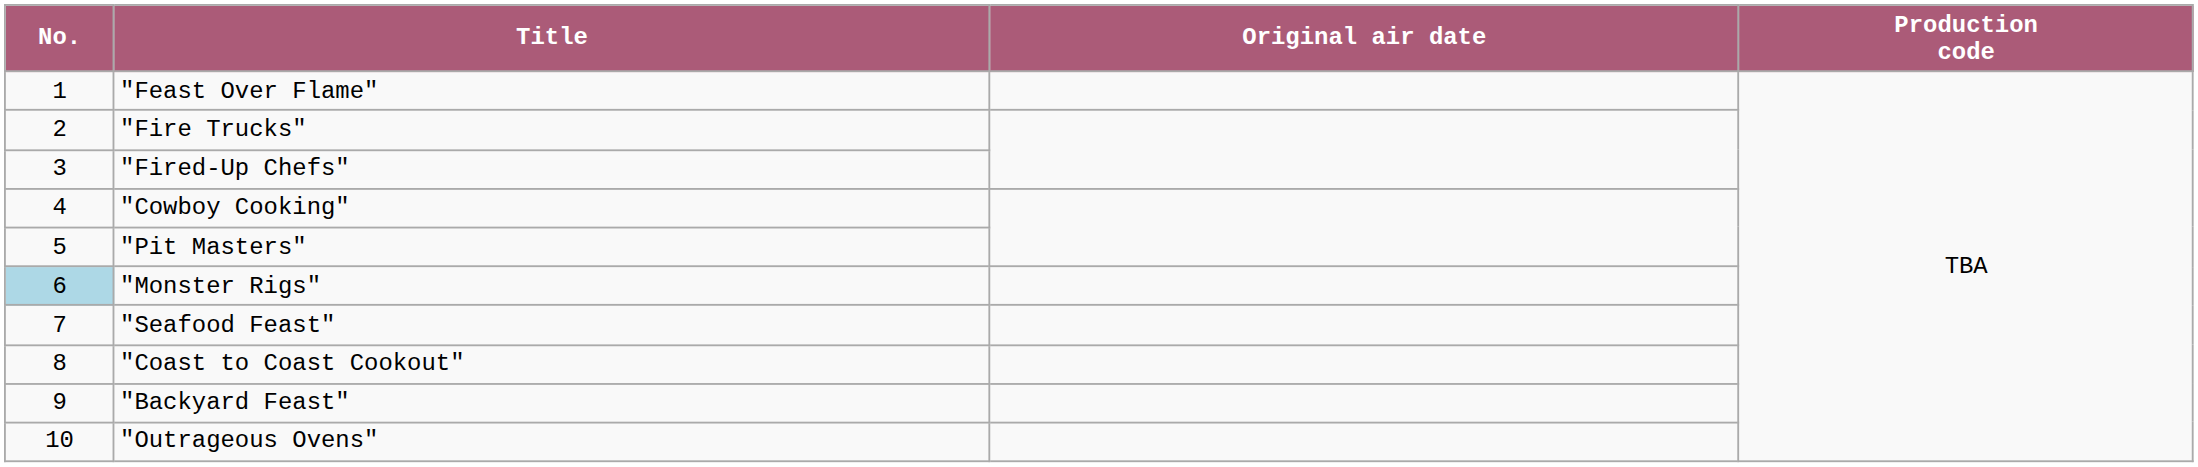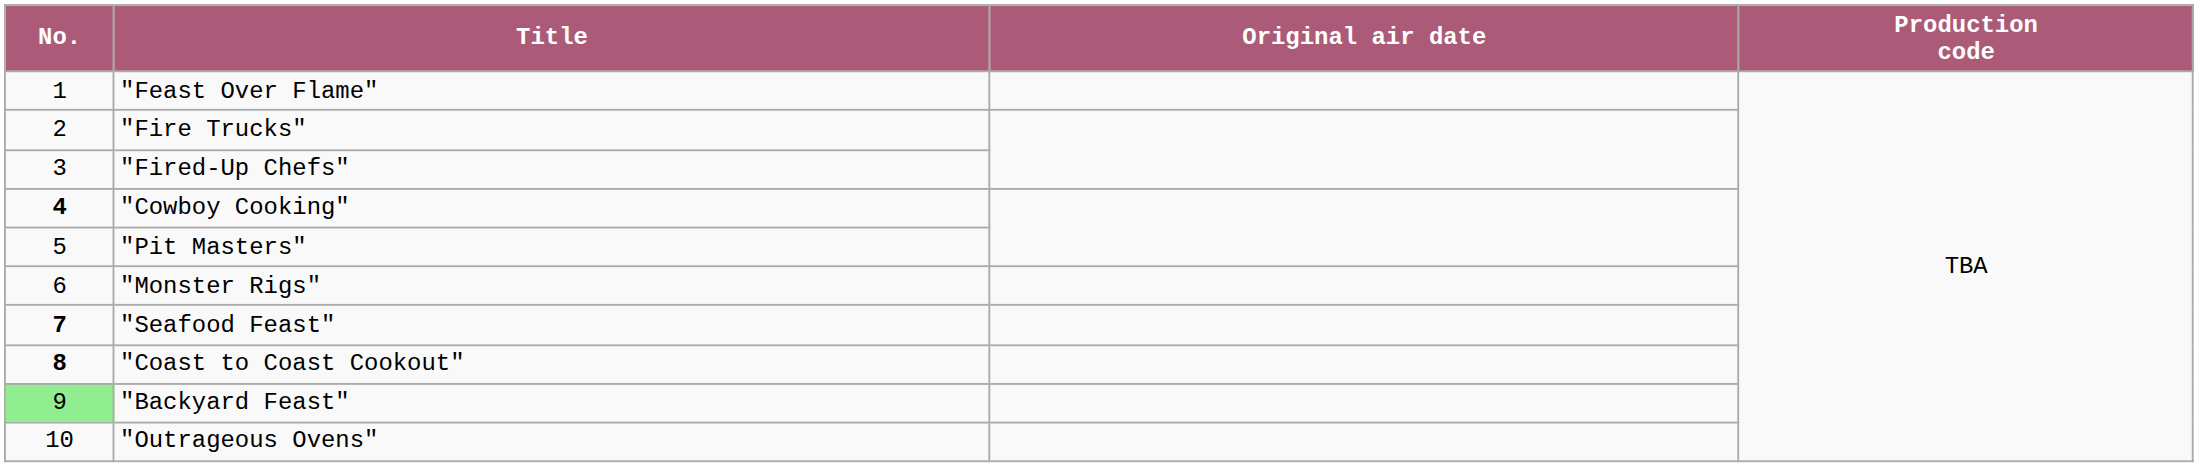(60, 208) normal -> (60, 208) bold
(60, 286) lightblue background -> (60, 286) no background
(60, 325) normal -> (60, 325) bold
(60, 364) normal -> (60, 364) bold
(60, 403) no background -> (60, 403) lightgreen background
